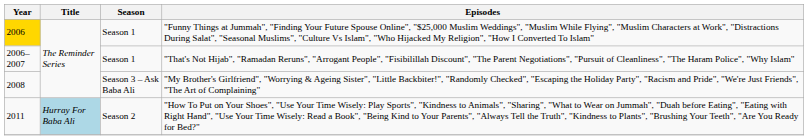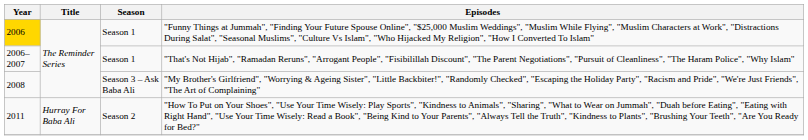(64, 116) lightblue background -> (64, 116) no background
